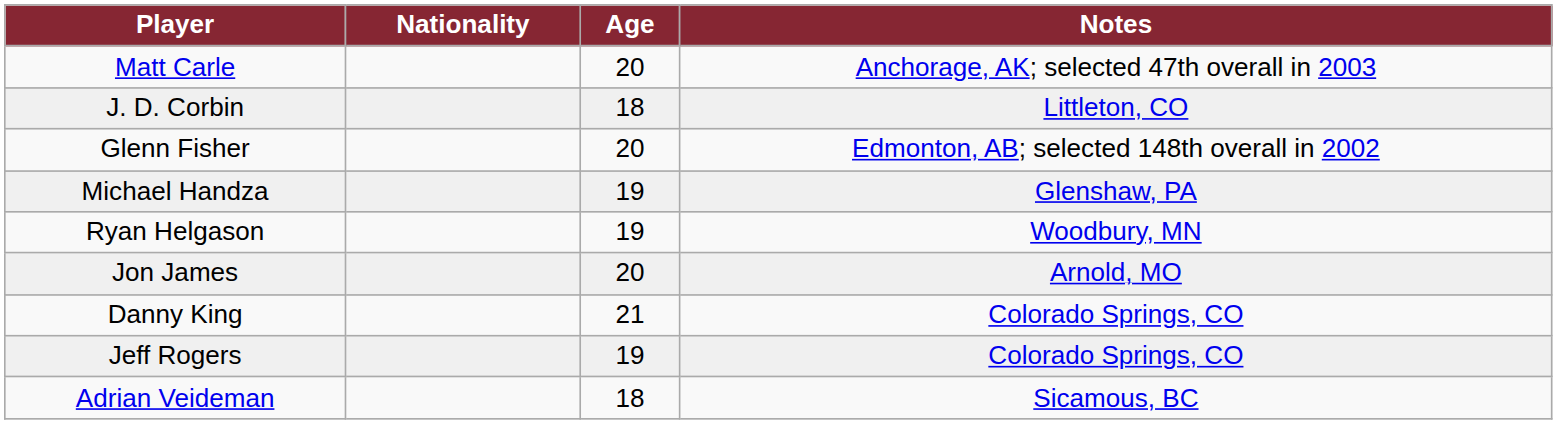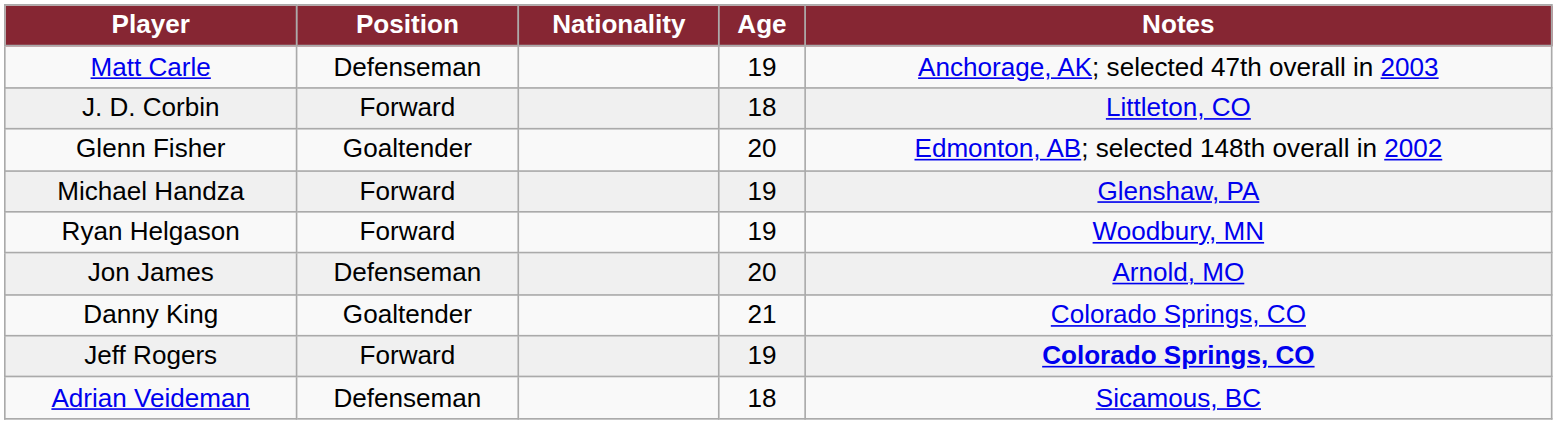+ column: (407, 25)
(630, 66) 20 -> (762, 66) 19
(1116, 356) normal -> (1178, 356) bold
